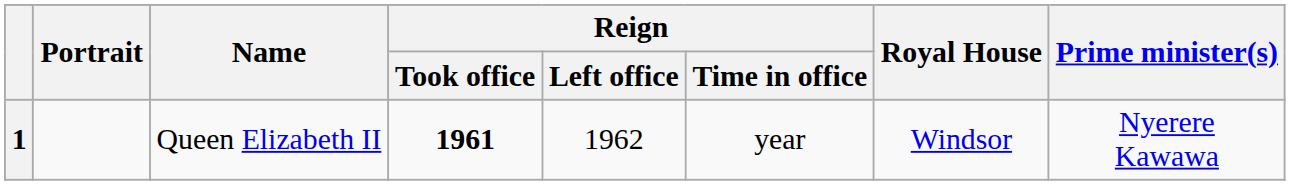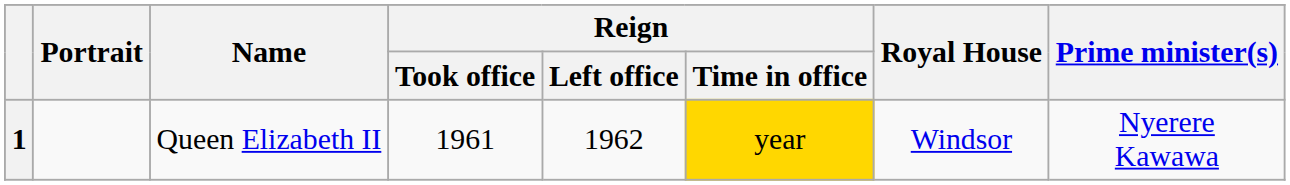(465, 139) bold -> (465, 139) normal
(780, 139) no background -> (780, 139) gold background
